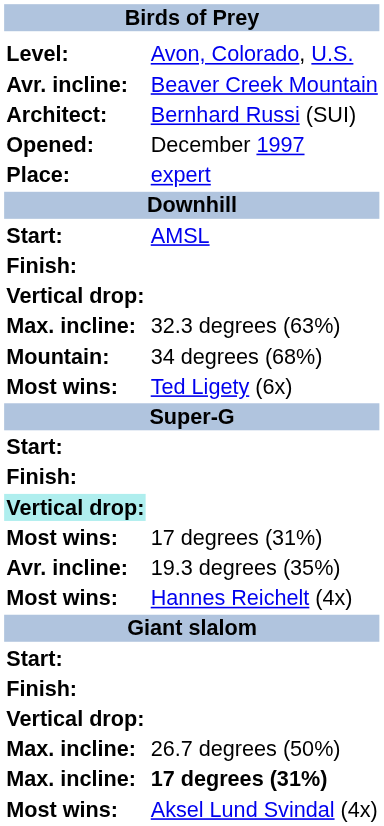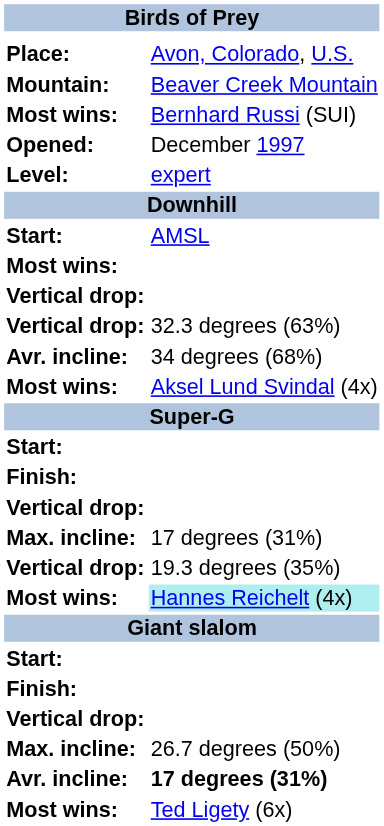(37, 54) Level: -> (38, 54) Place:
(67, 84) Avr. incline: -> (58, 84) Mountain:
(57, 115) Architect: -> (62, 115) Most wins:
(38, 175) Place: -> (37, 175) Level:
(42, 266) Finish: -> (62, 266) Most wins:
(71, 326) Max. incline: -> (75, 326) Vertical drop:
(58, 356) Mountain: -> (67, 356) Avr. incline:
(222, 387) Ted Ligety (6x) -> (264, 387) Aksel Lund Svindal (4x)
(75, 507) paleturquoise background -> (75, 507) no background
(62, 538) Most wins: -> (71, 538) Max. incline:
(67, 568) Avr. incline: -> (75, 568) Vertical drop:
(252, 598) no background -> (252, 598) paleturquoise background
(71, 779) Max. incline: -> (67, 779) Avr. incline:
(264, 810) Aksel Lund Svindal (4x) -> (222, 810) Ted Ligety (6x)
